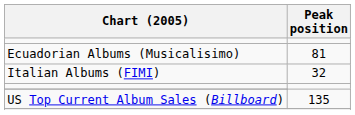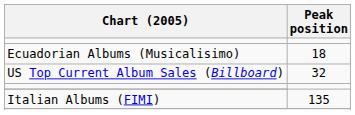(319, 54) 81 -> (319, 54) 18
(84, 73) Italian Albums (FIMI) -> (146, 73) US Top Current Album Sales (Billboard)
(146, 99) US Top Current Album Sales (Billboard) -> (84, 99) Italian Albums (FIMI)
